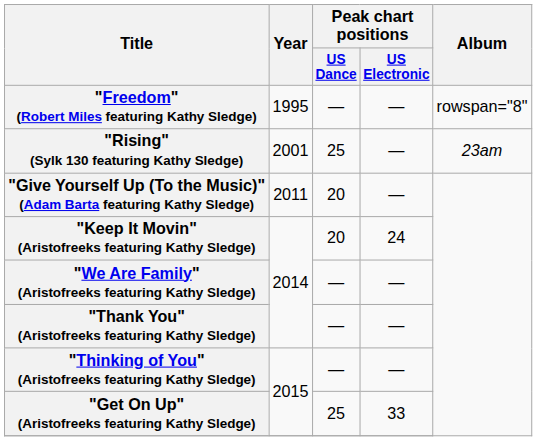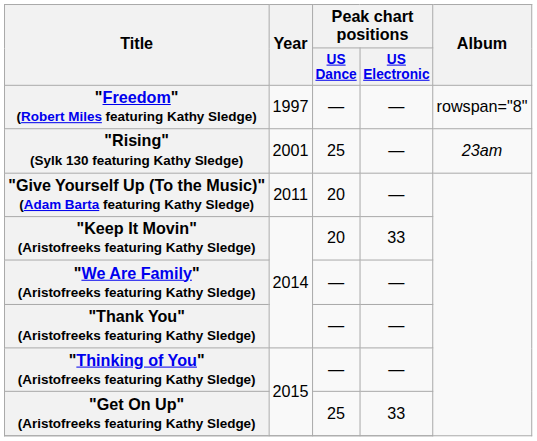(291, 107) 1995 -> (291, 107) 1997
(396, 238) 24 -> (396, 238) 33
